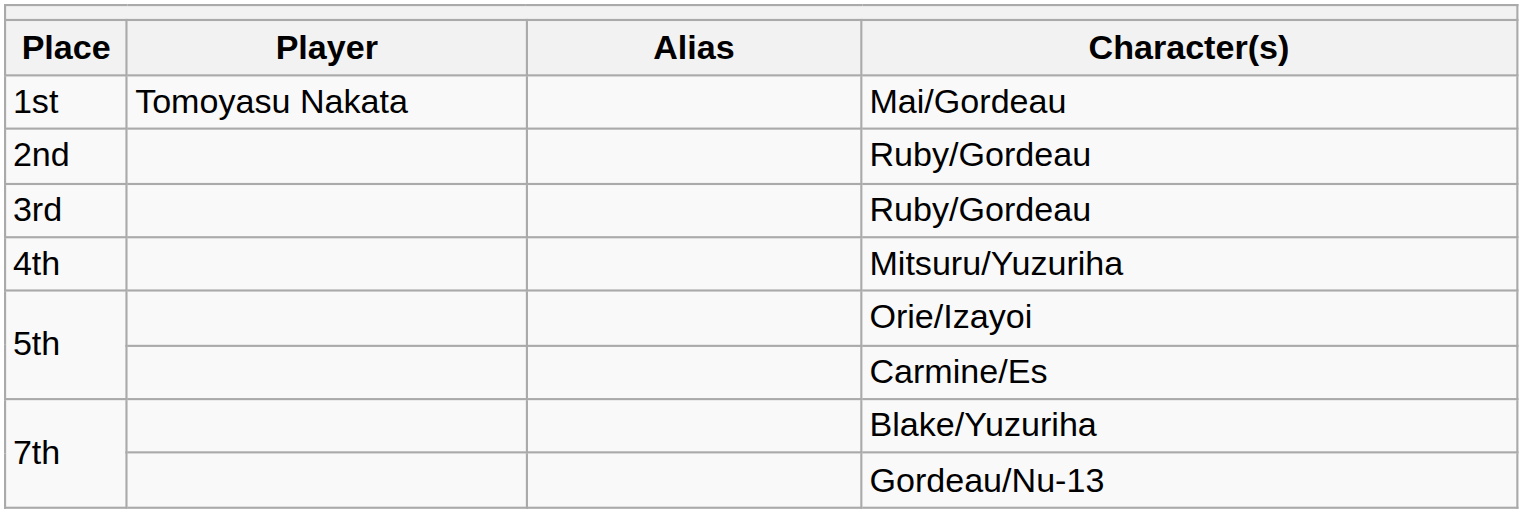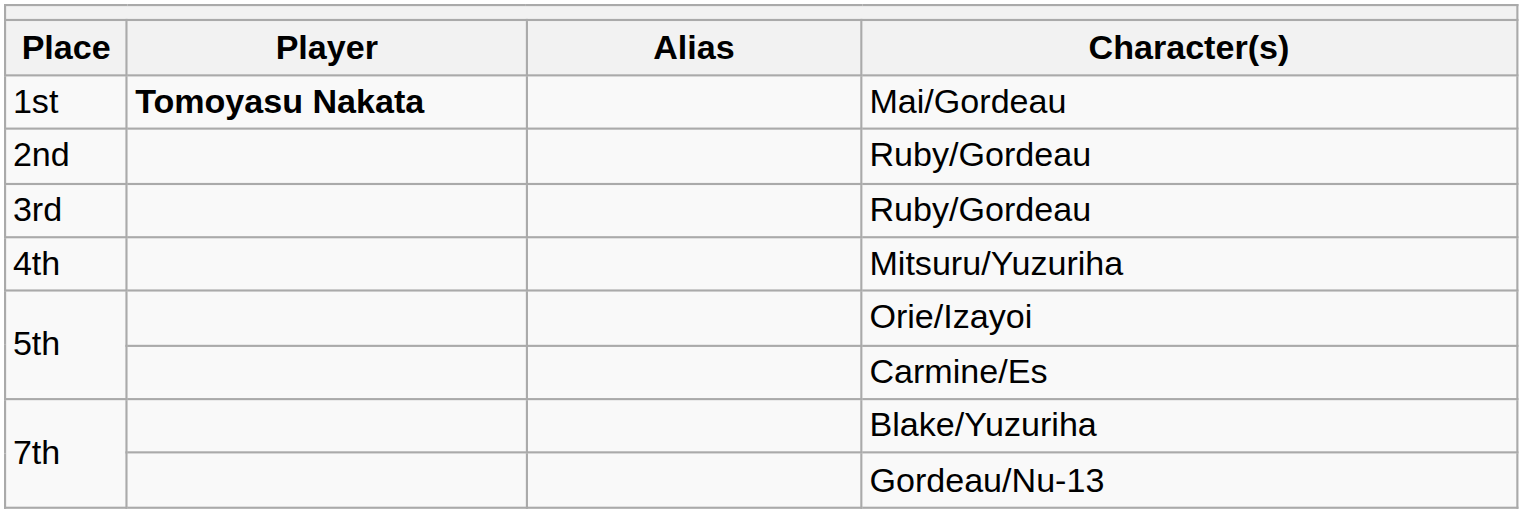(272, 101) normal -> (280, 101) bold
